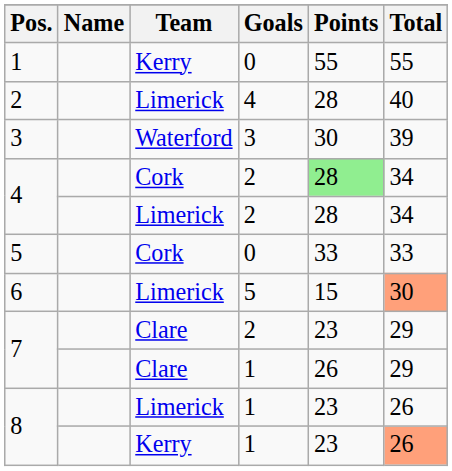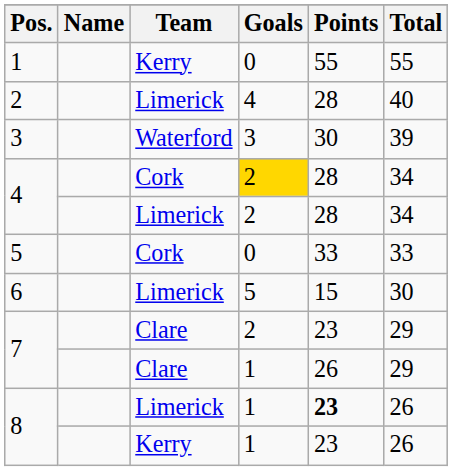(250, 176) no background -> (250, 176) gold background
(326, 176) lightgreen background -> (326, 176) no background
(402, 291) lightsalmon background -> (402, 291) no background
(326, 406) normal -> (326, 406) bold
(402, 445) lightsalmon background -> (402, 445) no background
